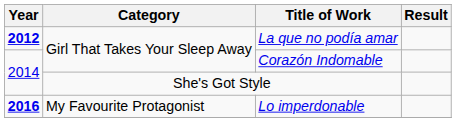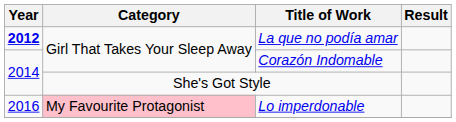(24, 106) bold -> (24, 106) normal
(125, 106) no background -> (125, 106) pink background
